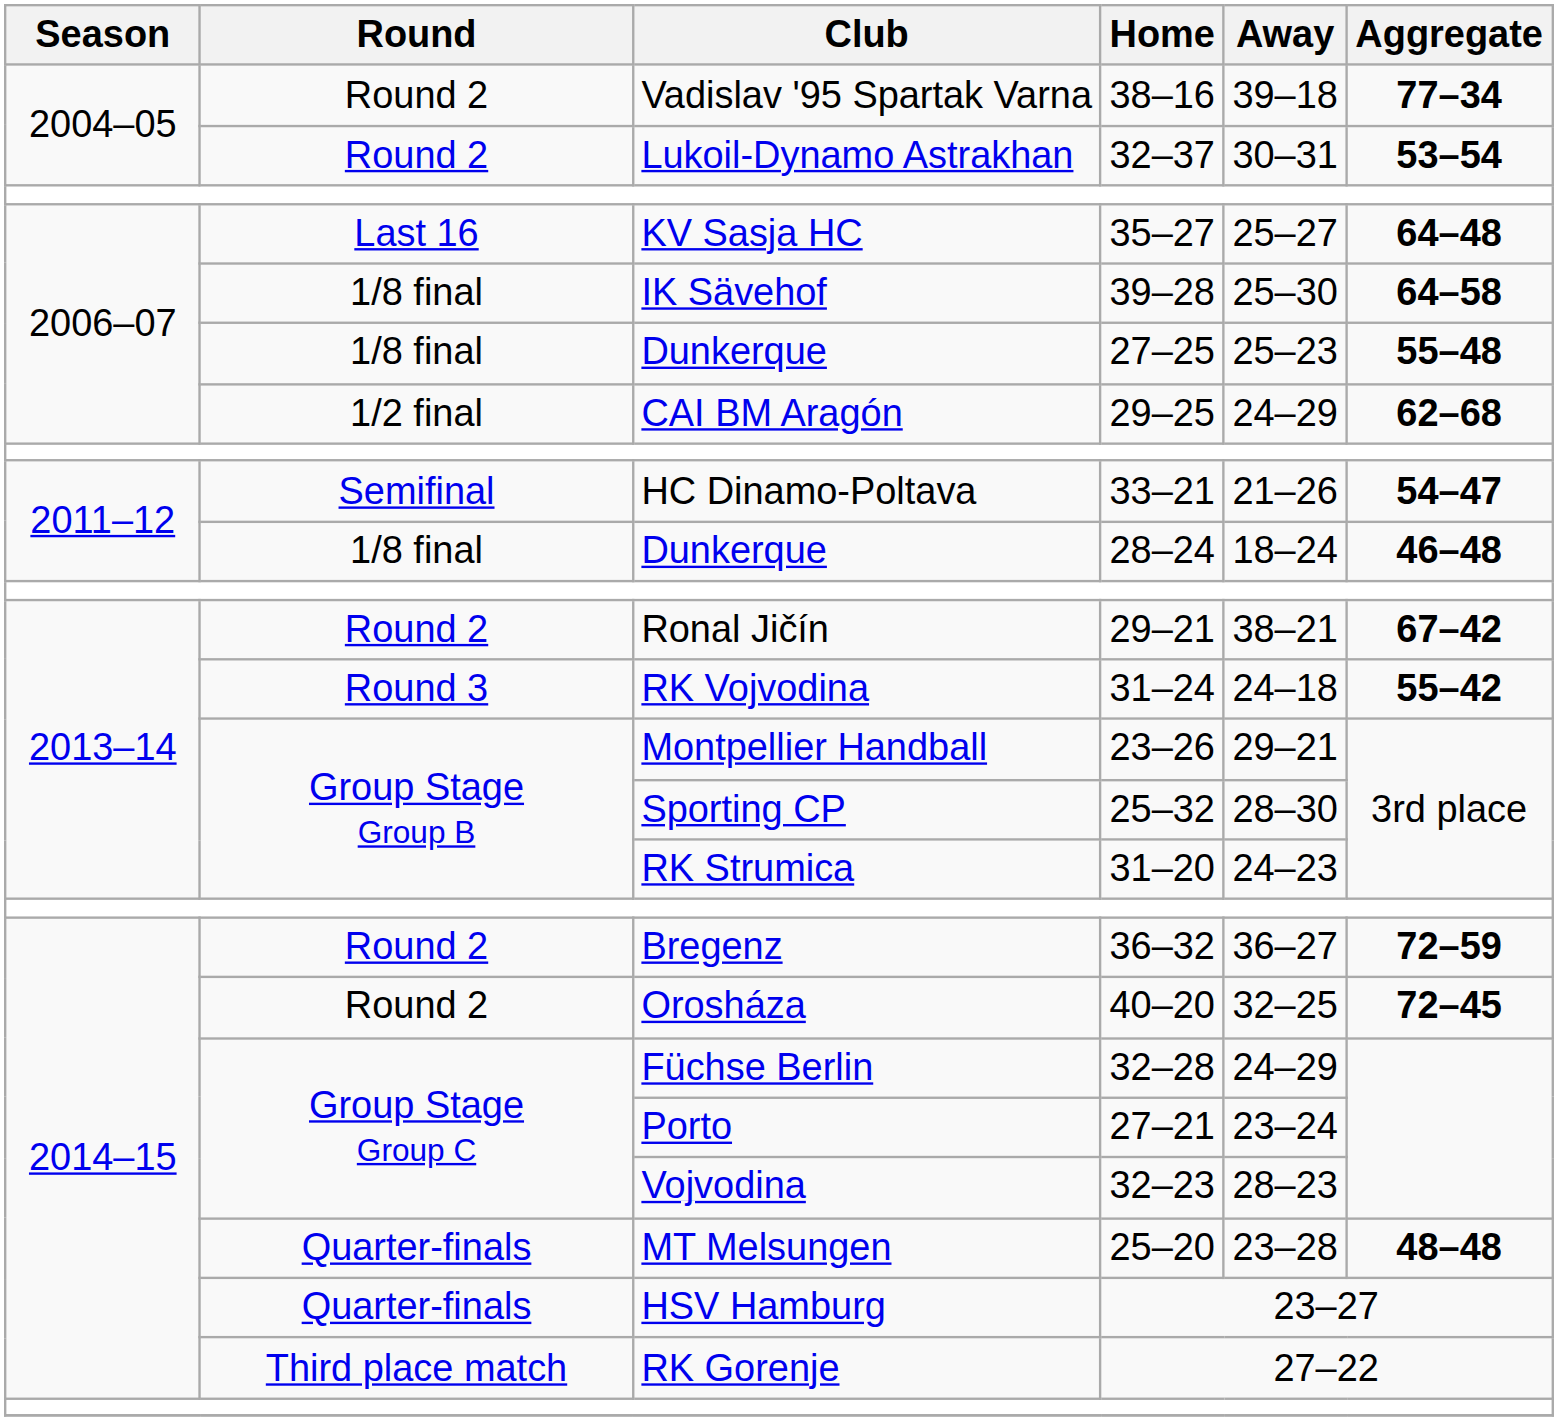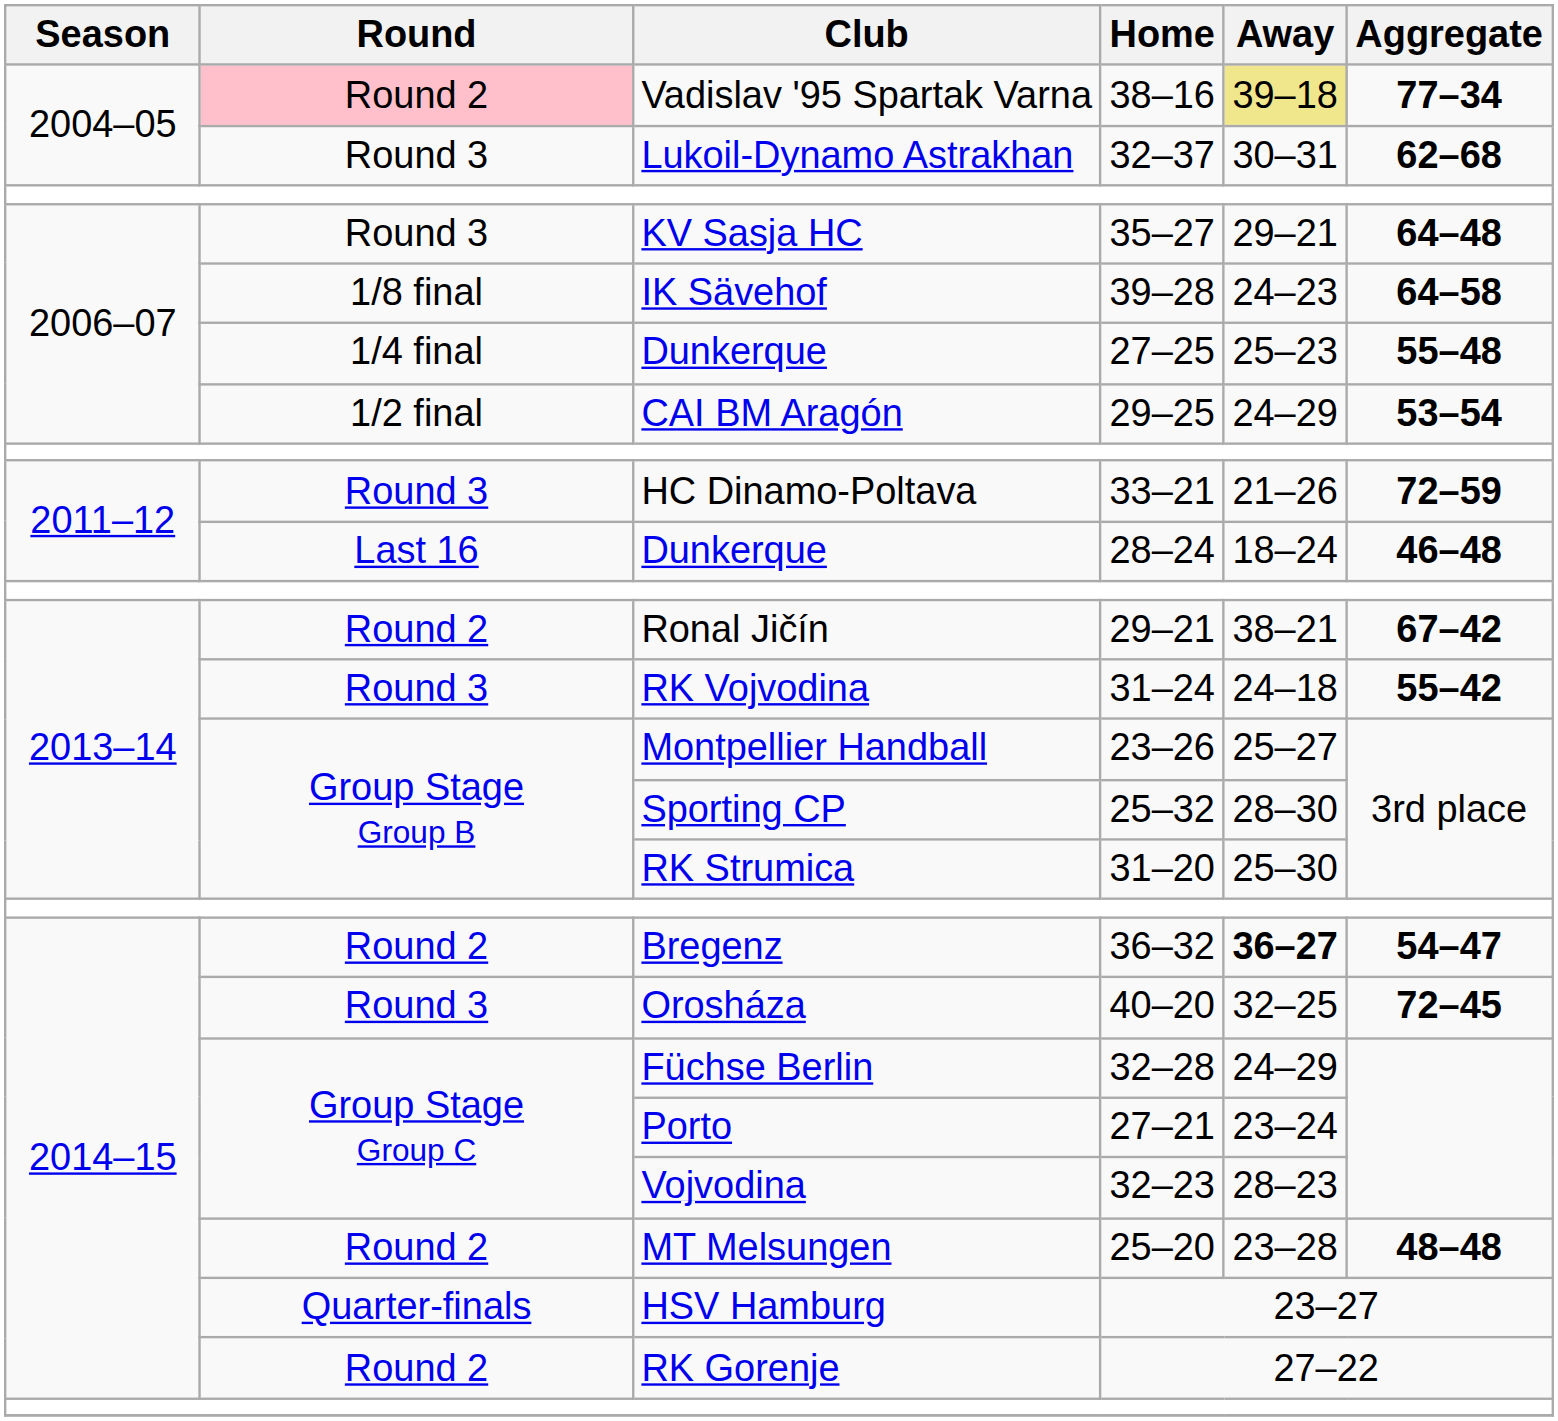(417, 94) no background -> (417, 94) pink background
(1285, 94) no background -> (1285, 94) khaki background
(417, 154) Round 2 -> (417, 154) Round 3
(1449, 154) 53–54 -> (1449, 154) 62–68
(417, 232) Last 16 -> (417, 232) Round 3
(1285, 232) 25–27 -> (1285, 232) 29–21
(1285, 292) 25–30 -> (1285, 292) 24–23
(417, 352) 1/8 final -> (417, 352) 1/4 final
(1449, 412) 62–68 -> (1449, 412) 53–54
(417, 490) Semifinal -> (417, 490) Round 3
(1449, 490) 54–47 -> (1449, 490) 72–59
(417, 550) 1/8 final -> (417, 550) Last 16
(1285, 748) 29–21 -> (1285, 748) 25–27
(1285, 868) 24–23 -> (1285, 868) 25–30
(1285, 946) normal -> (1285, 946) bold
(1449, 946) 72–59 -> (1449, 946) 54–47
(417, 1006) Round 2 -> (417, 1006) Round 3
(417, 1247) Quarter-finals -> (417, 1247) Round 2
(417, 1367) Third place match -> (417, 1367) Round 2
